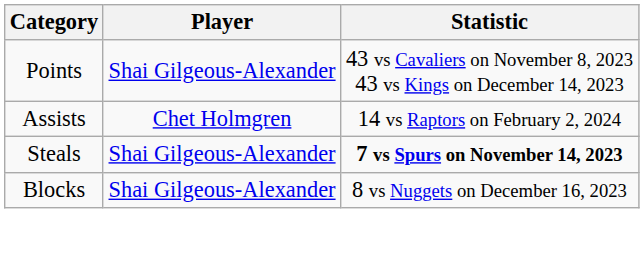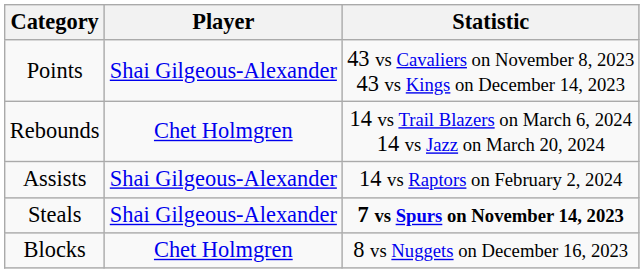+ row: (55, 131)
(222, 118) Chet Holmgren -> (223, 179) Shai Gilgeous-Alexander
(222, 189) Shai Gilgeous-Alexander -> (223, 250) Chet Holmgren
